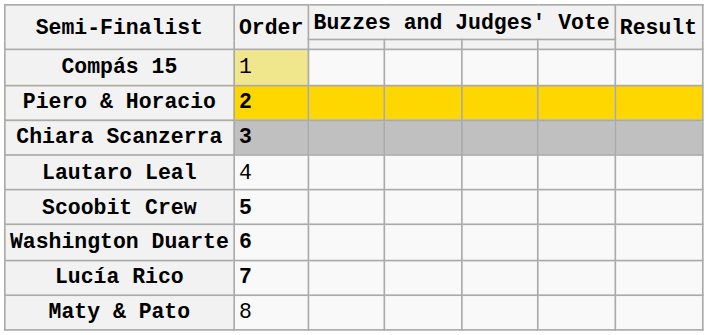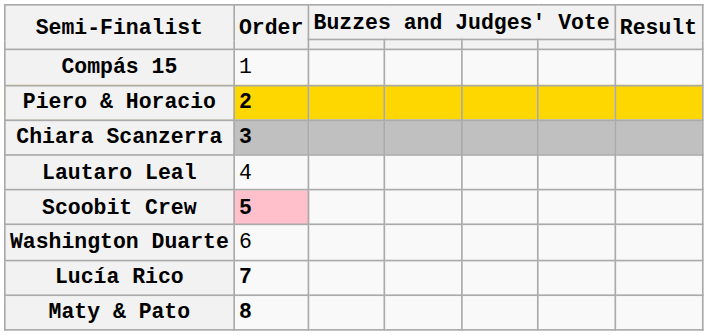(245, 67) khaki background -> (245, 67) no background
(245, 207) no background -> (245, 207) pink background
(245, 242) bold -> (245, 242) normal
(245, 312) normal -> (245, 312) bold
